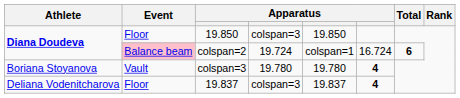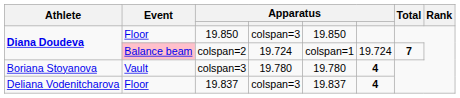(375, 52) 16.724 -> (375, 52) 19.724
(409, 52) 6 -> (409, 52) 7
